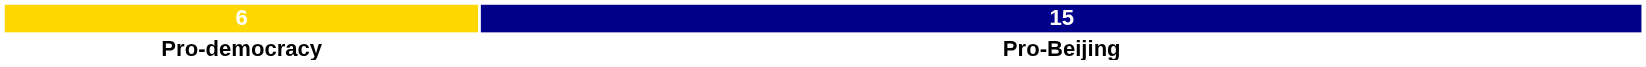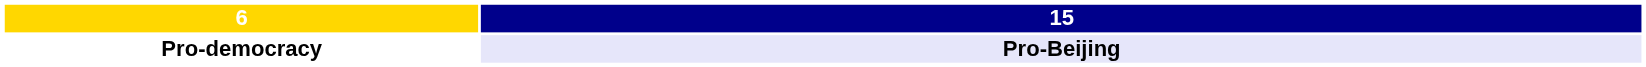(1062, 48) no background -> (1062, 48) lavender background
